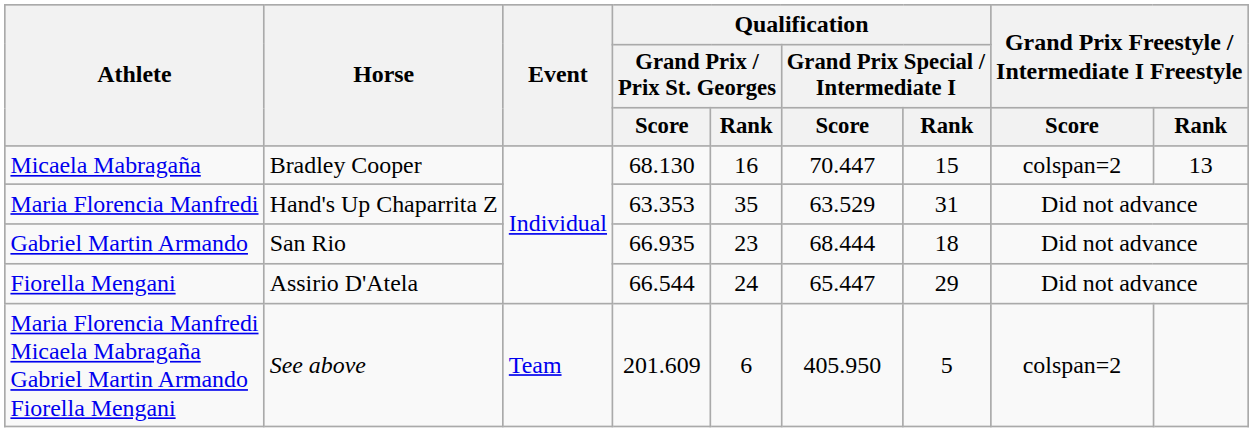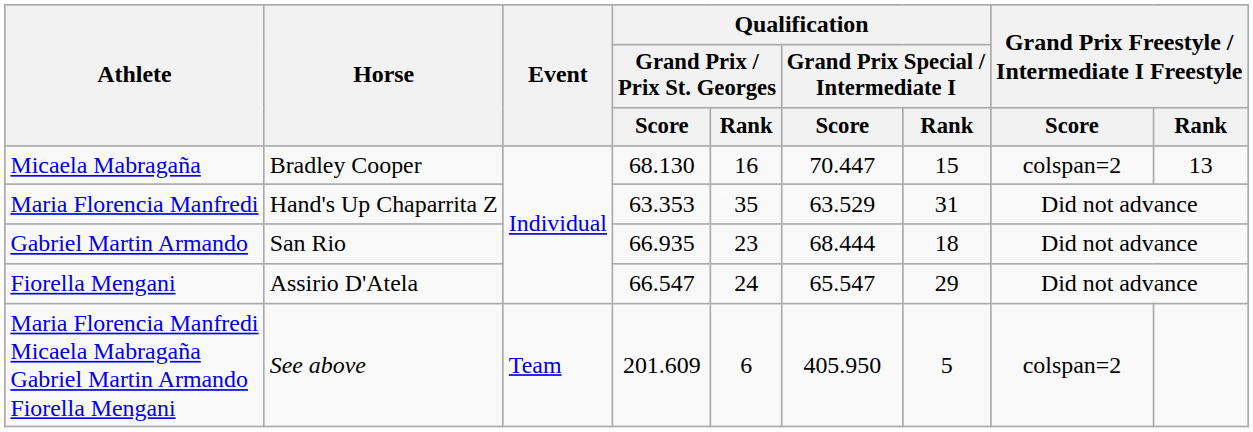(662, 283) 66.544 -> (662, 283) 66.547
(842, 283) 65.447 -> (842, 283) 65.547
